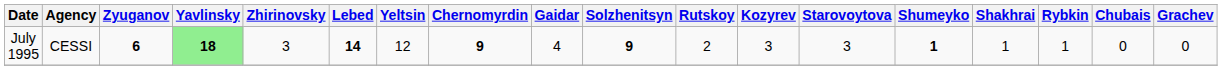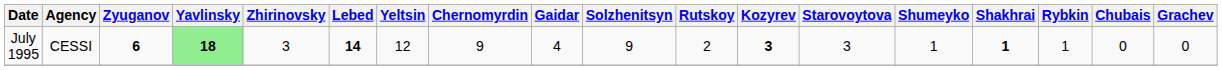(480, 45) bold -> (480, 45) normal
(629, 45) bold -> (629, 45) normal
(768, 45) normal -> (768, 45) bold
(934, 45) bold -> (934, 45) normal
(1005, 45) normal -> (1005, 45) bold
